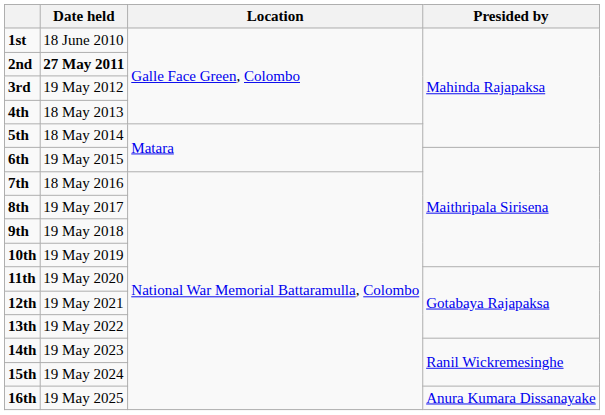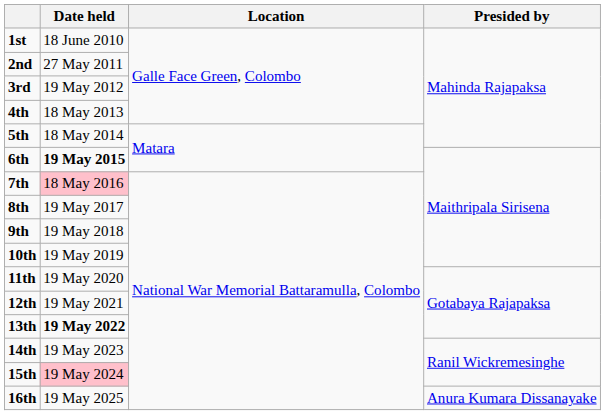(84, 64) bold -> (83, 64) normal
(83, 159) normal -> (84, 159) bold
(83, 183) no background -> (83, 183) pink background
(83, 326) normal -> (84, 326) bold
(83, 374) no background -> (83, 374) pink background
